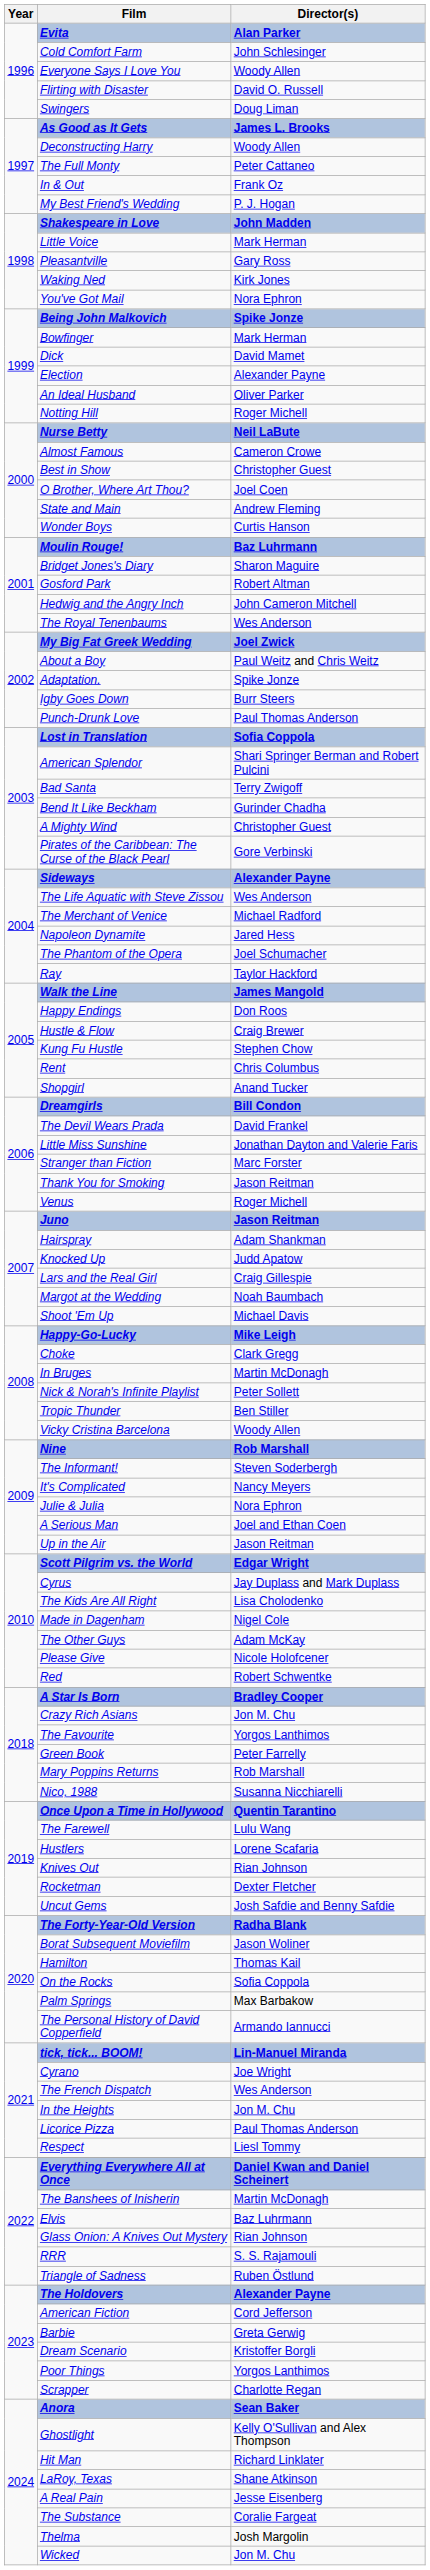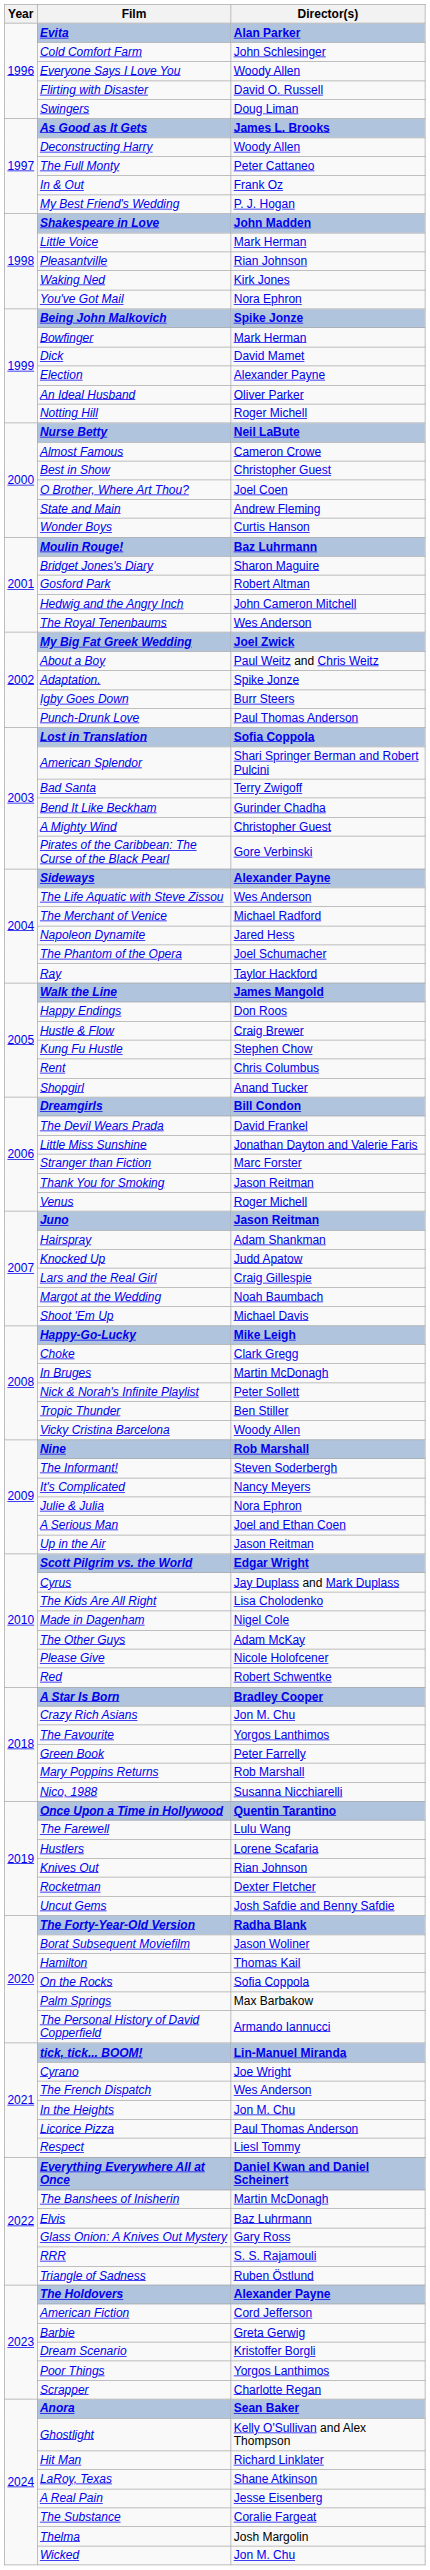(262, 261) Gary Ross -> (270, 261) Rian Johnson
(270, 2237) Rian Johnson -> (262, 2237) Gary Ross
